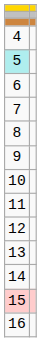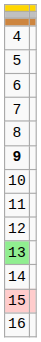(17, 61) paleturquoise background -> (17, 61) no background
(17, 157) normal -> (17, 157) bold
(17, 253) no background -> (17, 253) lightgreen background
